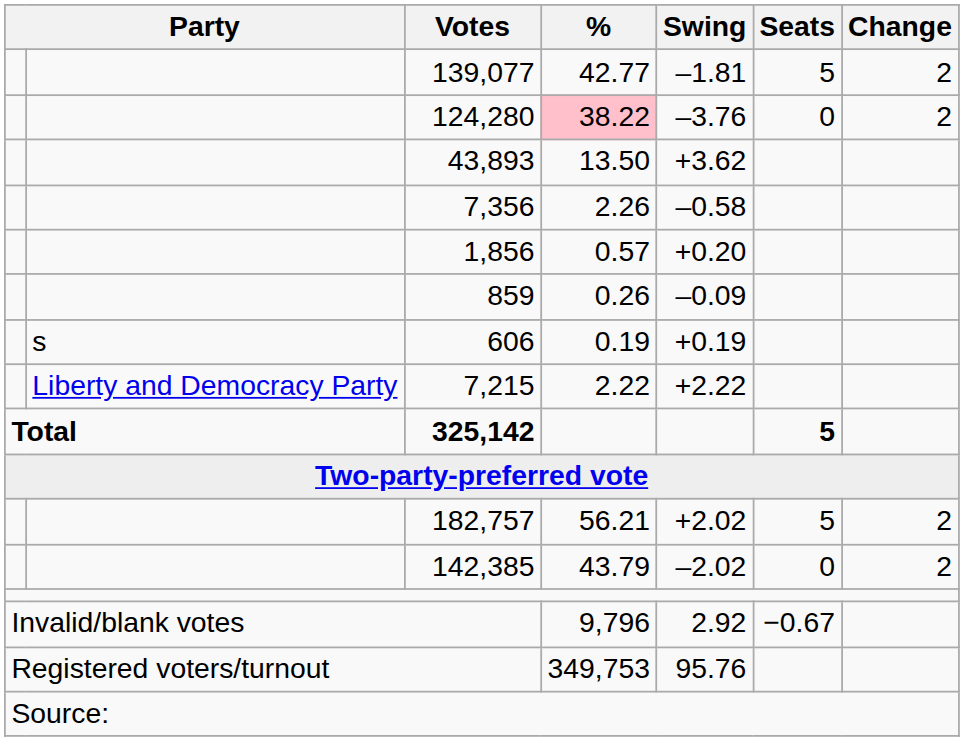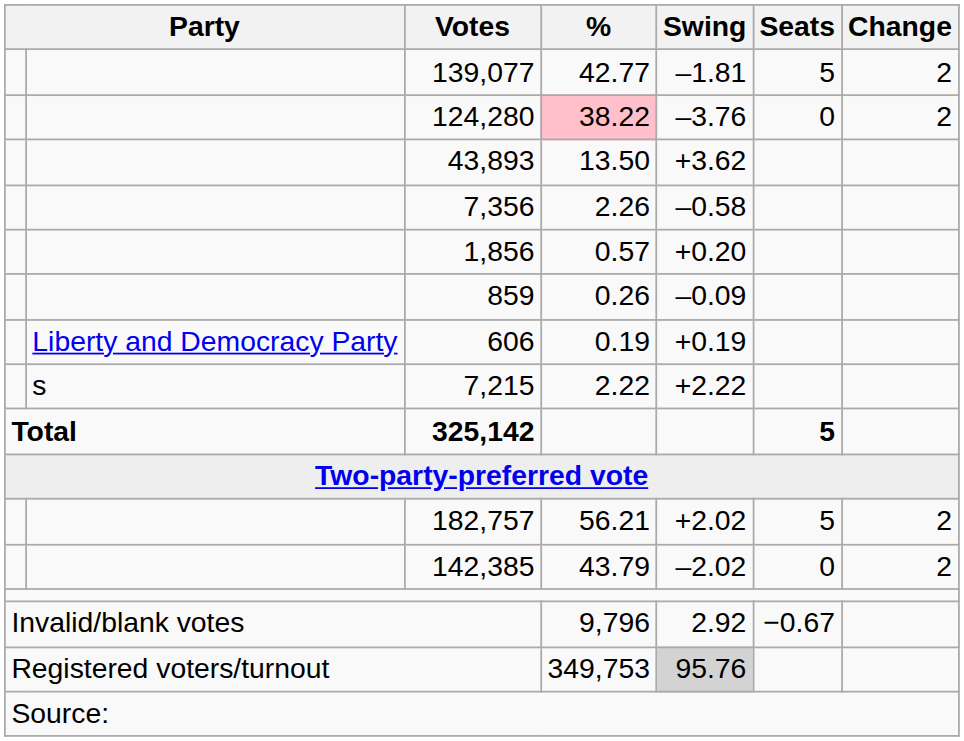(39, 341) s -> (215, 341) Liberty and Democracy Party
(215, 386) Liberty and Democracy Party -> (39, 386) s
(711, 668) no background -> (711, 668) lightgrey background
